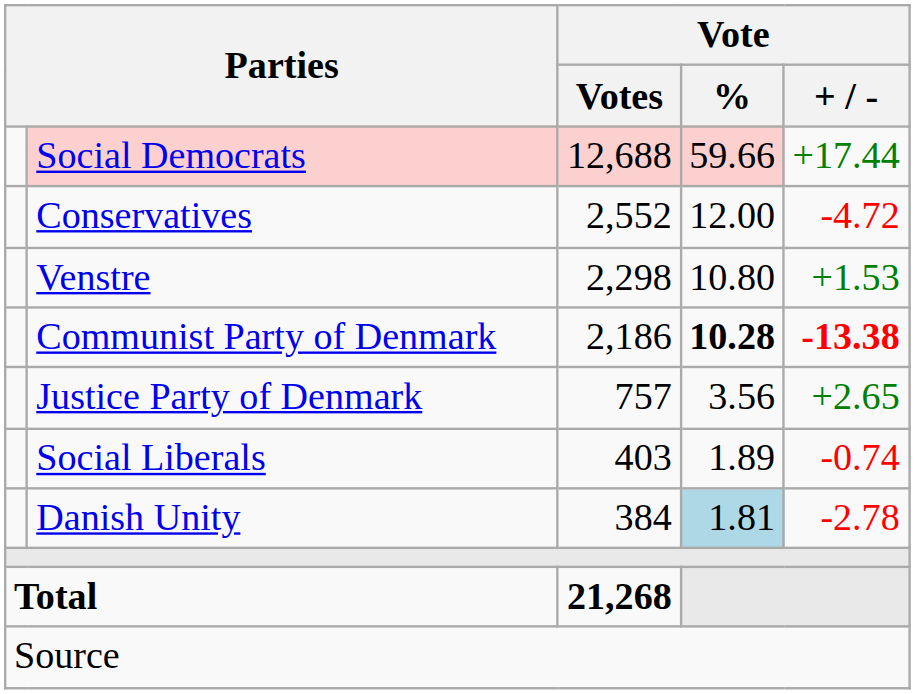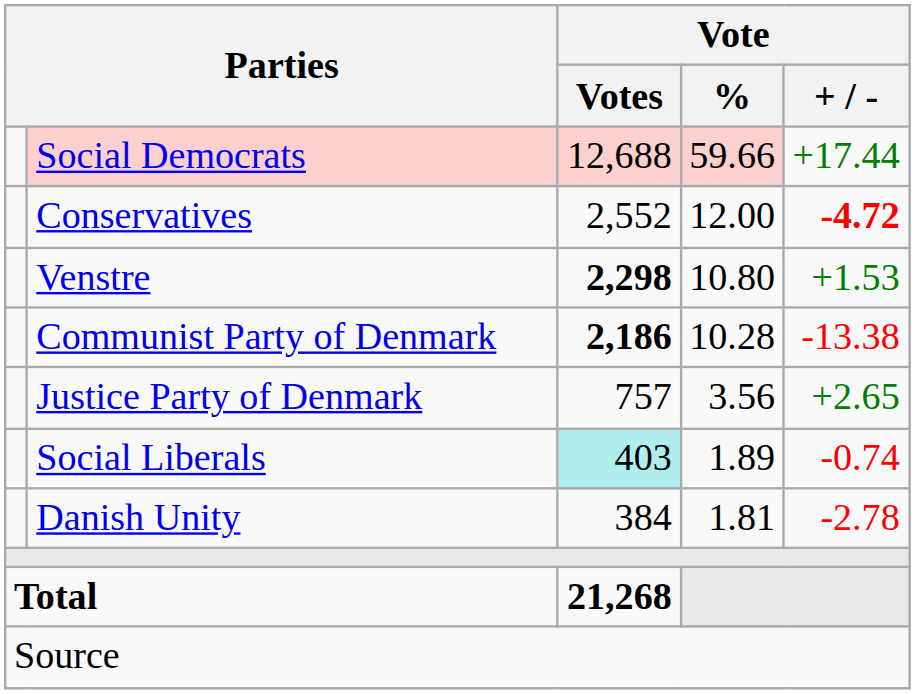(860, 215) normal -> (860, 215) bold
(629, 276) normal -> (629, 276) bold
(629, 336) normal -> (629, 336) bold
(732, 336) bold -> (732, 336) normal
(851, 336) bold -> (851, 336) normal
(643, 457) no background -> (643, 457) paleturquoise background
(742, 517) lightblue background -> (742, 517) no background
